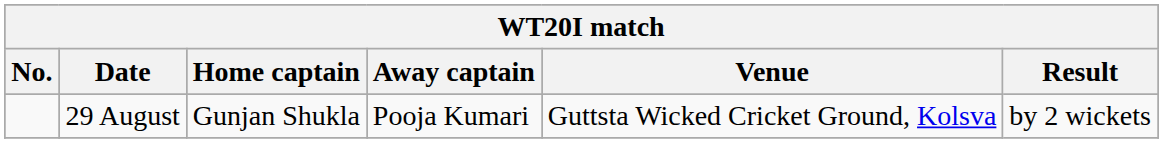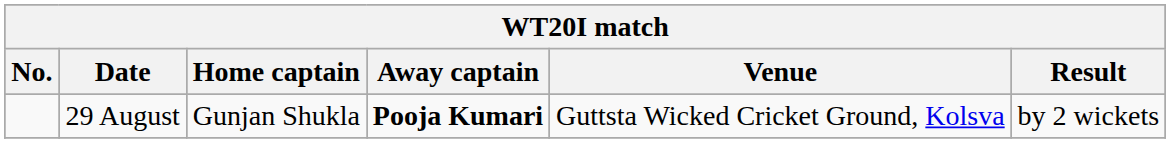(451, 115) normal -> (458, 115) bold
